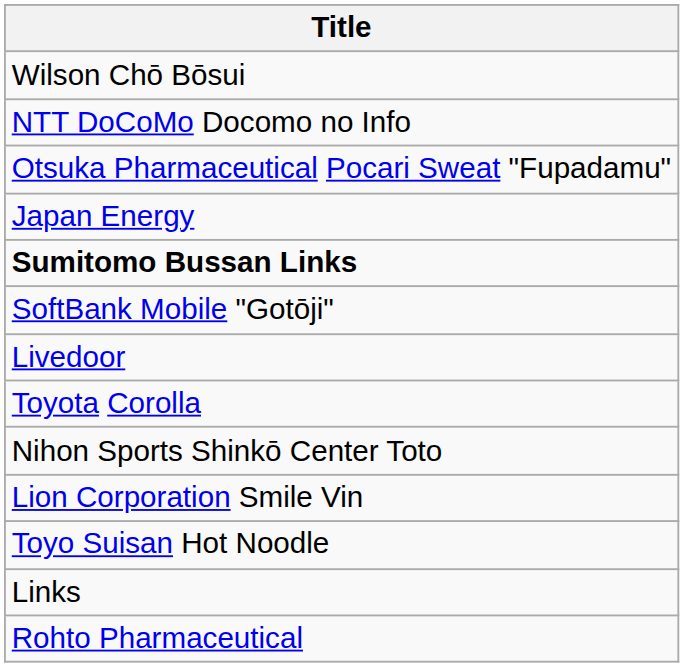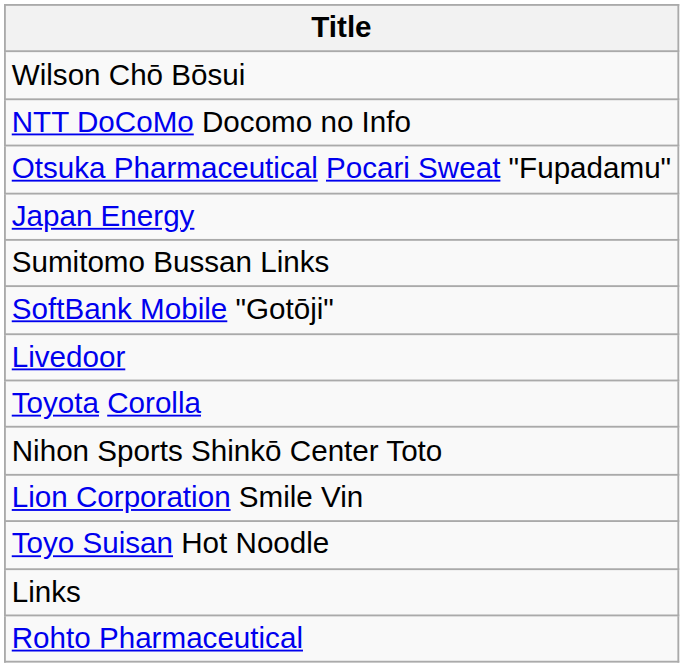(184, 262) bold -> (171, 262) normal
